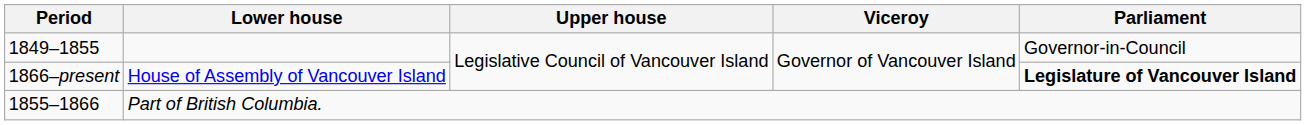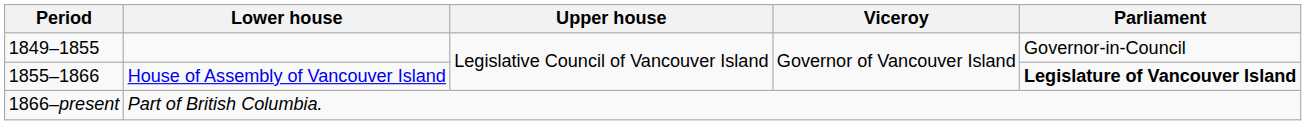(64, 76) 1866–present -> (54, 76) 1855–1866
(54, 104) 1855–1866 -> (64, 104) 1866–present
